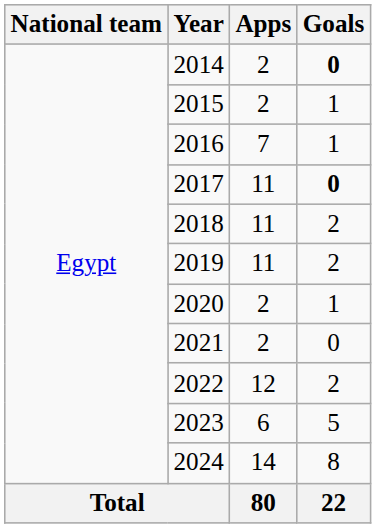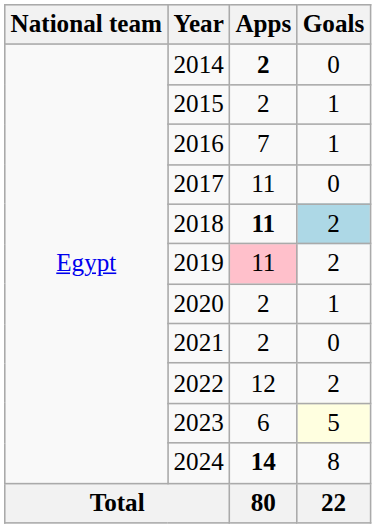(263, 64) normal -> (263, 64) bold
(334, 64) bold -> (334, 64) normal
(334, 183) bold -> (334, 183) normal
(263, 223) normal -> (263, 223) bold
(334, 223) no background -> (334, 223) lightblue background
(263, 263) no background -> (263, 263) pink background
(334, 422) no background -> (334, 422) lightyellow background
(263, 462) normal -> (263, 462) bold
